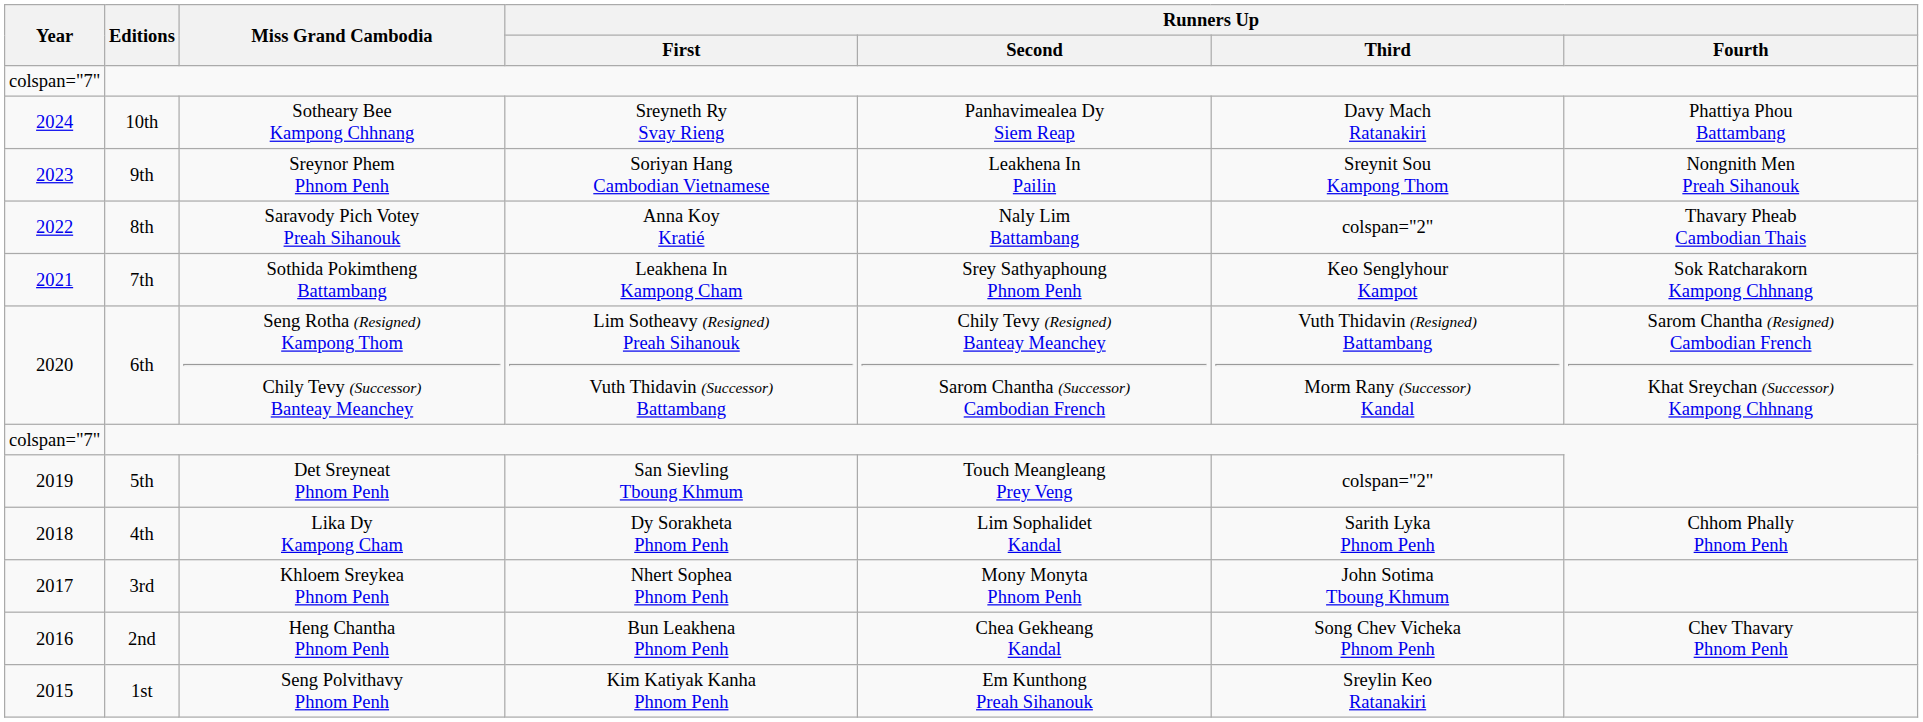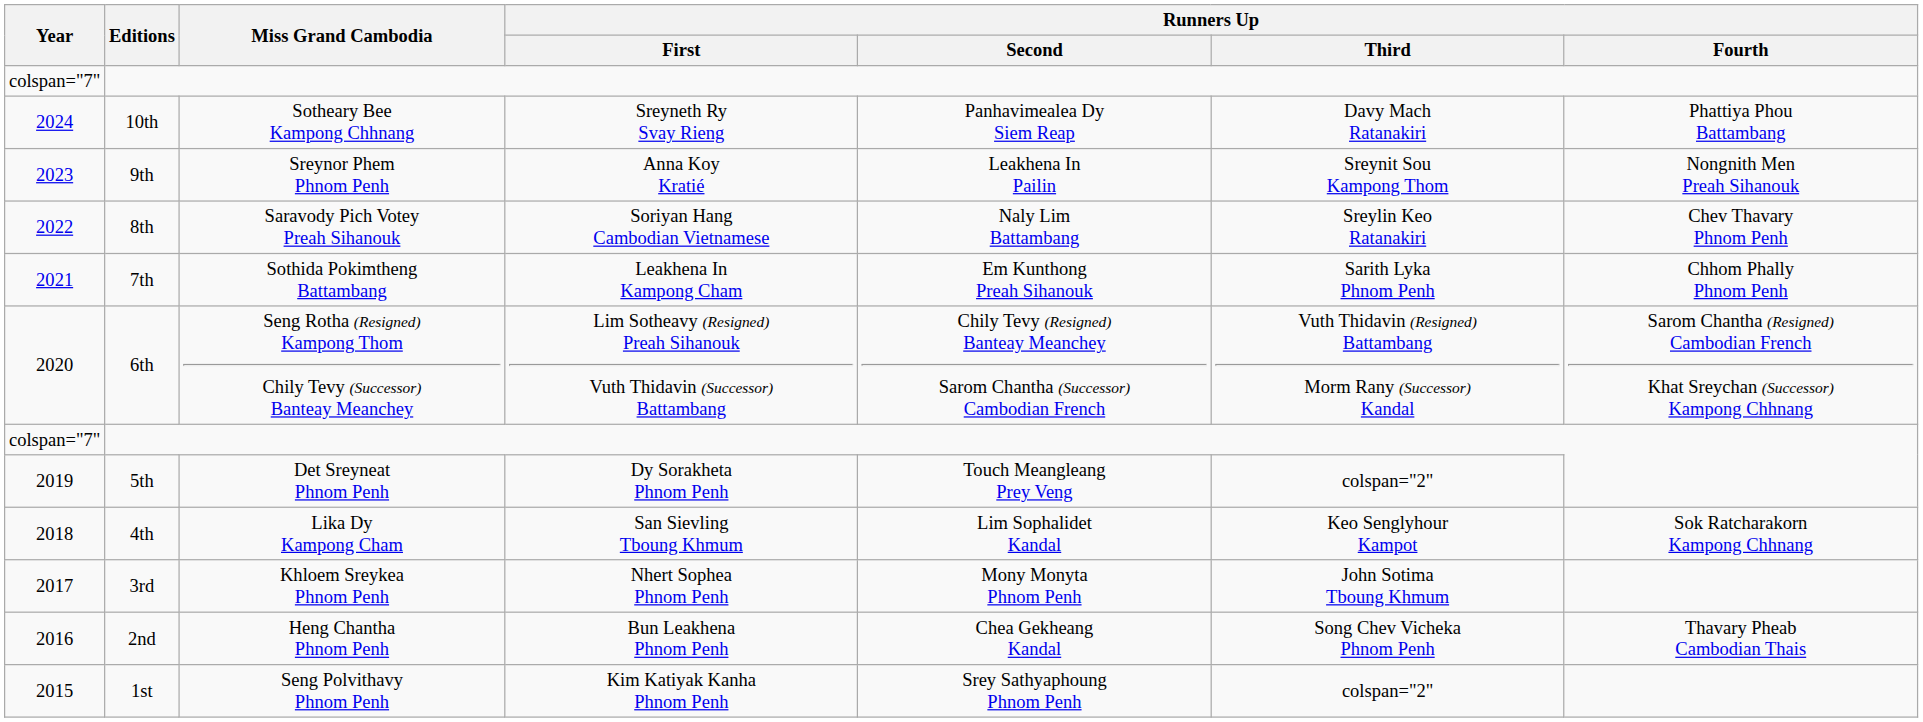(681, 175) Soriyan Hang Cambodian Vietnamese -> (681, 175) Anna Koy Kratié
(681, 227) Anna Koy Kratié -> (681, 227) Soriyan Hang Cambodian Vietnamese
(1388, 227) colspan="2" -> (1388, 227) Sreylin Keo Ratanakiri
(1741, 227) Thavary Pheab Cambodian Thais -> (1741, 227) Chev Thavary Phnom Penh
(1034, 280) Srey Sathyaphoung Phnom Penh -> (1034, 280) Em Kunthong Preah Sihanouk
(1388, 280) Keo Senglyhour Kampot -> (1388, 280) Sarith Lyka Phnom Penh
(1741, 280) Sok Ratcharakorn Kampong Chhnang -> (1741, 280) Chhom Phally Phnom Penh
(681, 480) San Sievling Tboung Khmum -> (681, 480) Dy Sorakheta Phnom Penh
(681, 533) Dy Sorakheta Phnom Penh -> (681, 533) San Sievling Tboung Khmum
(1388, 533) Sarith Lyka Phnom Penh -> (1388, 533) Keo Senglyhour Kampot
(1741, 533) Chhom Phally Phnom Penh -> (1741, 533) Sok Ratcharakorn Kampong Chhnang
(1741, 638) Chev Thavary Phnom Penh -> (1741, 638) Thavary Pheab Cambodian Thais
(1034, 690) Em Kunthong Preah Sihanouk -> (1034, 690) Srey Sathyaphoung Phnom Penh
(1388, 690) Sreylin Keo Ratanakiri -> (1388, 690) colspan="2"
